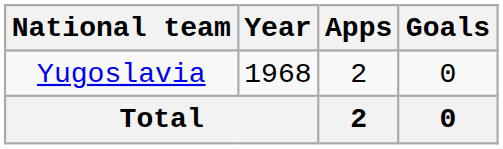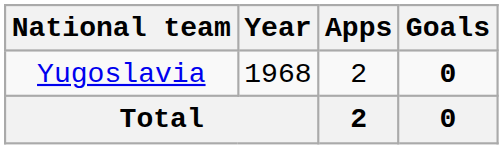(448, 74) normal -> (448, 74) bold
